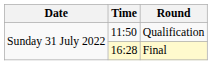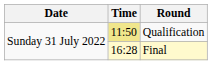(124, 32) no background -> (124, 32) khaki background
